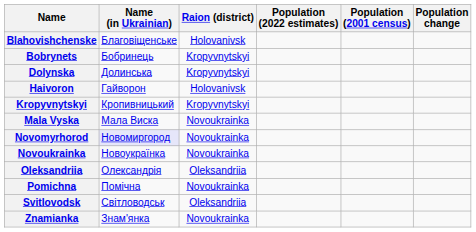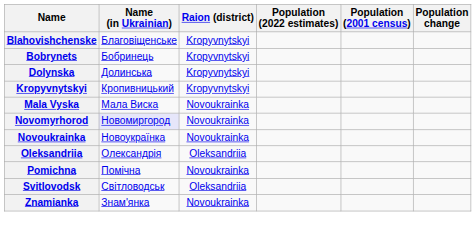(218, 40) Holovanivsk -> (218, 40) Kropyvnytskyi
- row: (52, 89)
